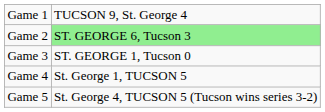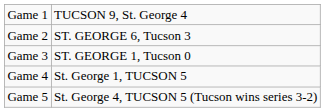(122, 35) lightgreen background -> (122, 35) no background
